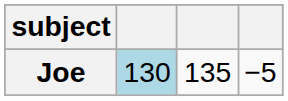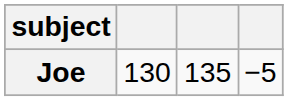(147, 71) lightblue background -> (147, 71) no background
